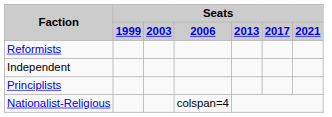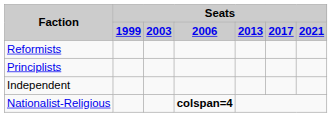rows swapped: (34, 85) <-> (39, 67)
(203, 103) normal -> (205, 103) bold
